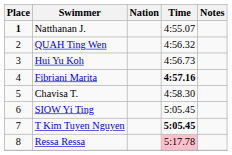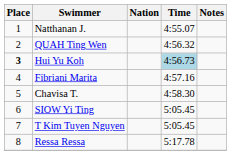(18, 28) bold -> (18, 28) normal
(18, 61) normal -> (18, 61) bold
(180, 61) no background -> (179, 61) lightblue background
(180, 77) bold -> (179, 77) normal
(180, 126) bold -> (179, 126) normal
(180, 142) pink background -> (179, 142) no background
